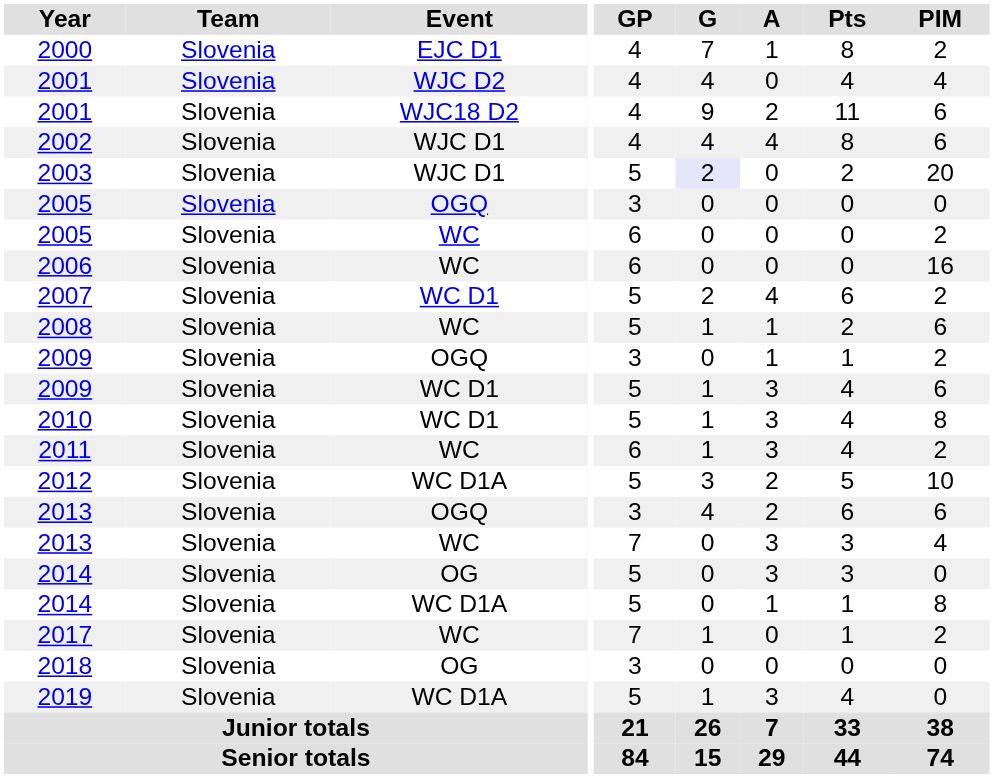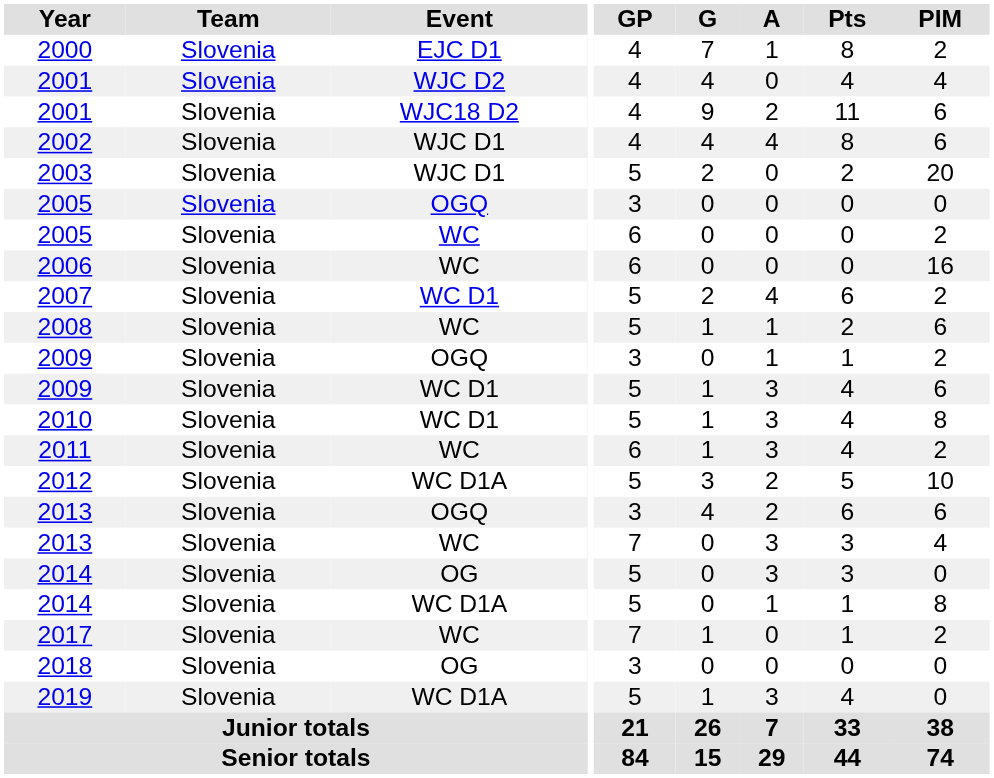(708, 173) lavender background -> (708, 173) no background
